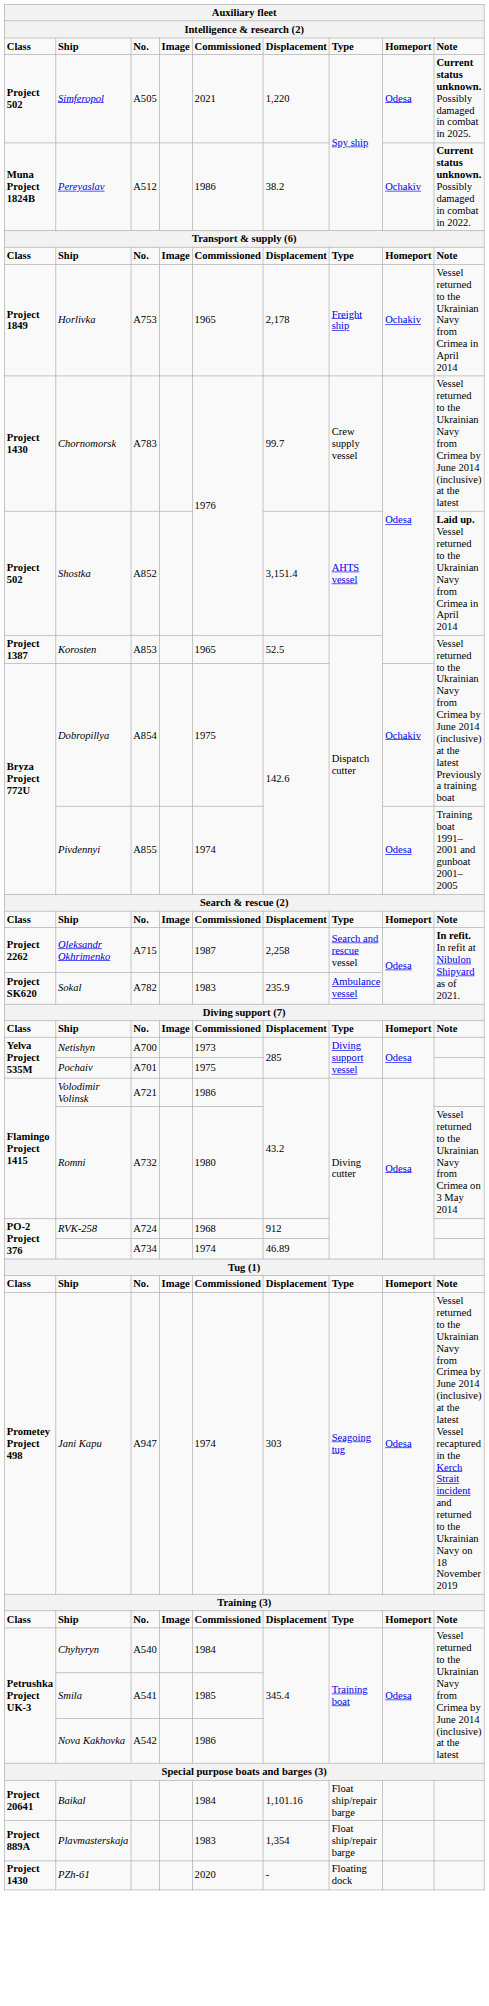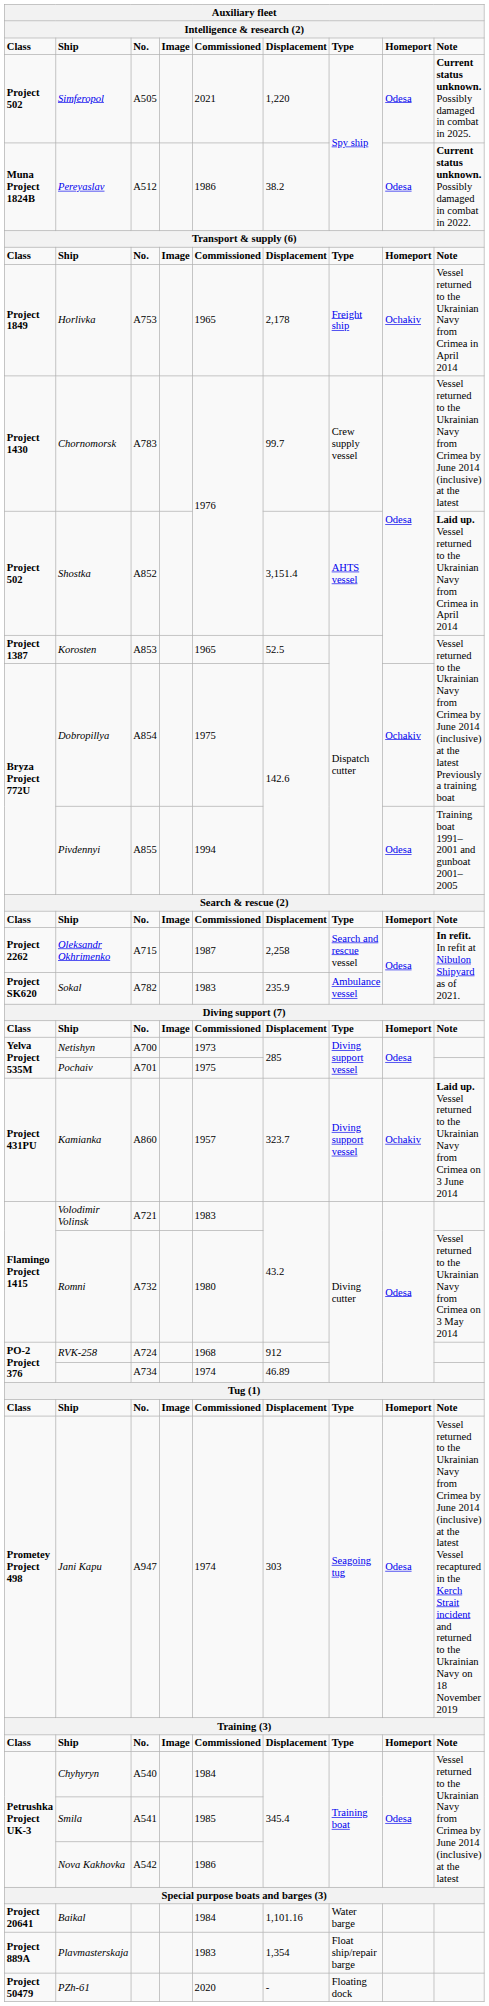(403, 186) Ochakiv -> (398, 186) Odesa
(205, 850) 1974 -> (205, 850) 1994
+ row: (80, 1139)
(205, 1092) 1986 -> (205, 1216) 1983
(354, 1800) Float ship/repair barge -> (344, 1918) Water barge
(23, 1875) Project 1430 -> (23, 1987) Project 50479
